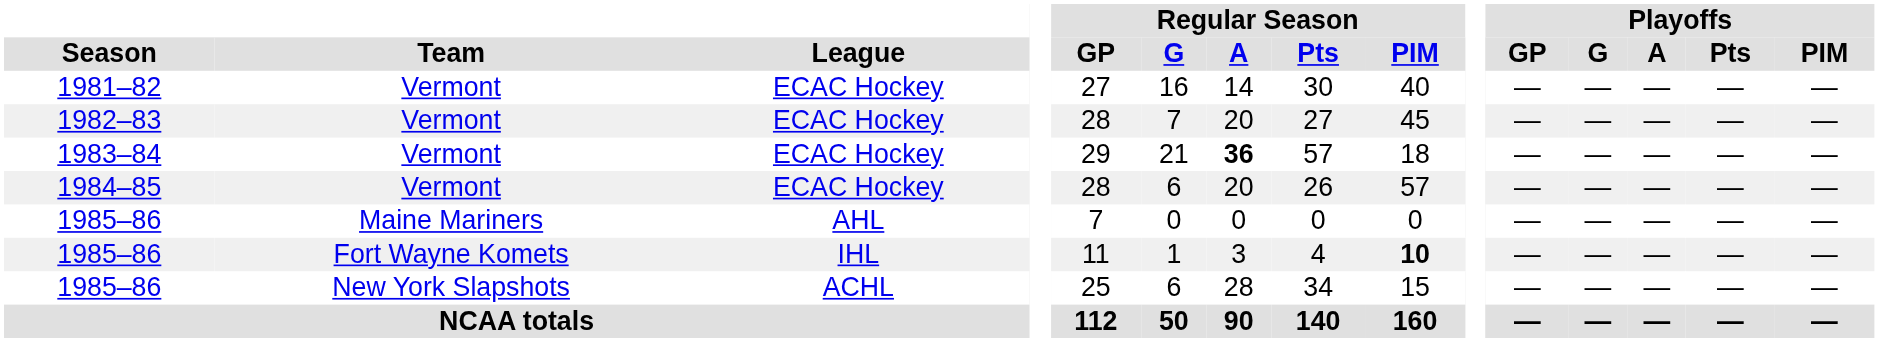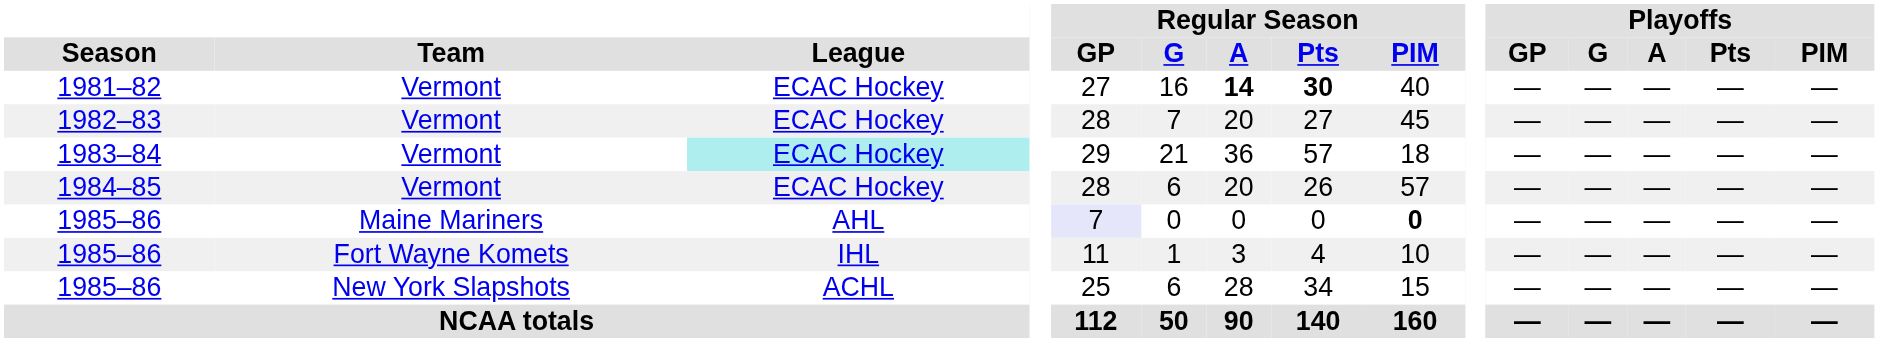(1239, 87) normal -> (1239, 87) bold
(1318, 87) normal -> (1318, 87) bold
(858, 153) no background -> (858, 153) paleturquoise background
(1239, 153) bold -> (1239, 153) normal
(1096, 220) no background -> (1096, 220) lavender background
(1415, 220) normal -> (1415, 220) bold
(1415, 254) bold -> (1415, 254) normal
